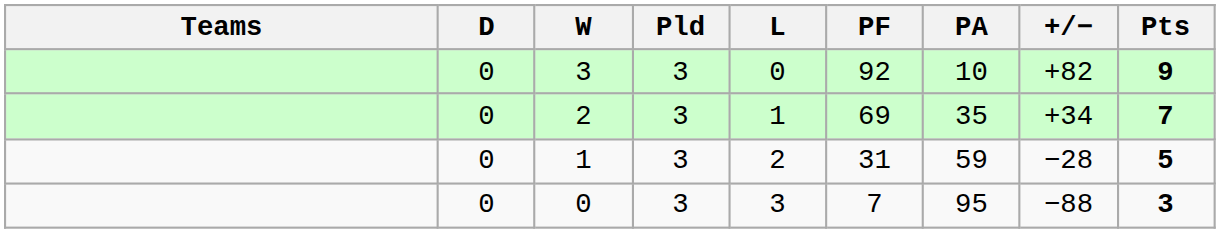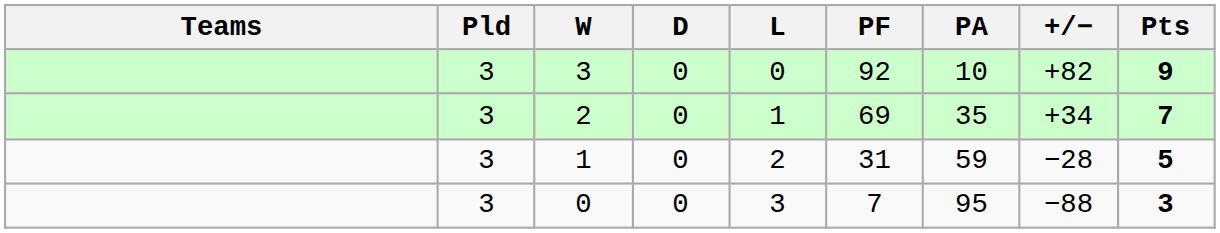columns swapped: (681, 27) <-> (487, 27)
